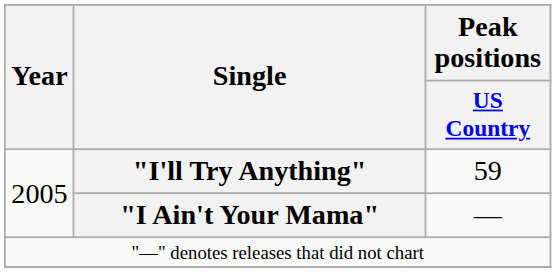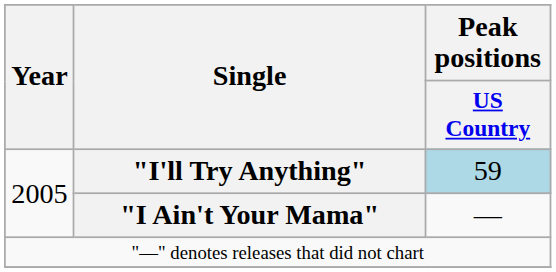(488, 170) no background -> (488, 170) lightblue background
